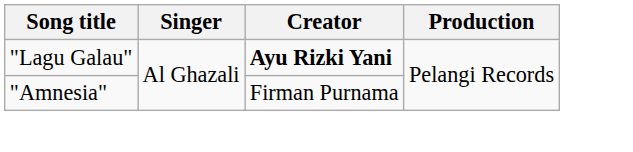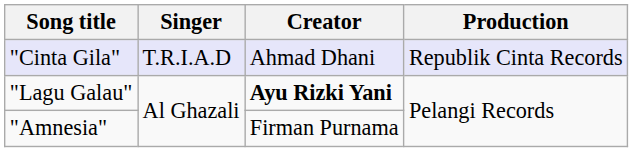+ row: (65, 57)
